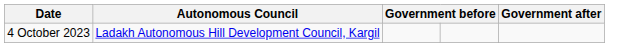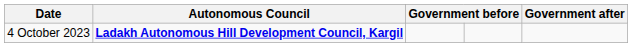(237, 33) normal -> (249, 33) bold
